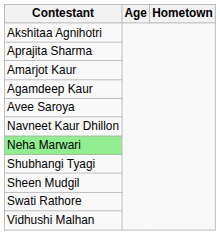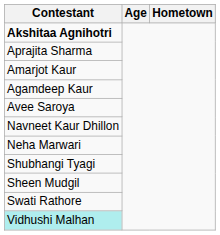(54, 32) normal -> (60, 32) bold
(44, 145) lightgreen background -> (44, 145) no background
(51, 220) no background -> (51, 220) paleturquoise background
